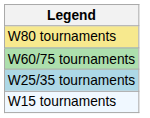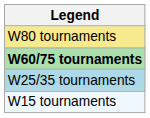(71, 58) normal -> (75, 58) bold
